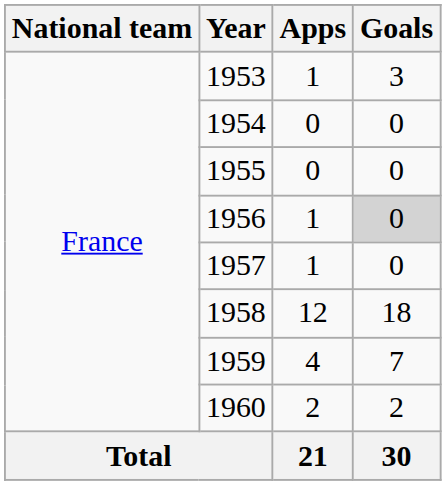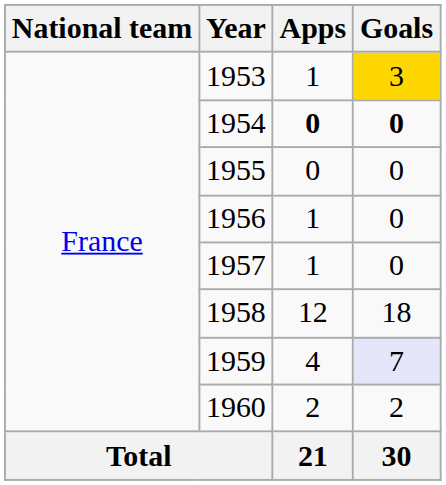(396, 75) no background -> (396, 75) gold background
(313, 123) normal -> (313, 123) bold
(396, 123) normal -> (396, 123) bold
(396, 218) lightgrey background -> (396, 218) no background
(396, 360) no background -> (396, 360) lavender background
